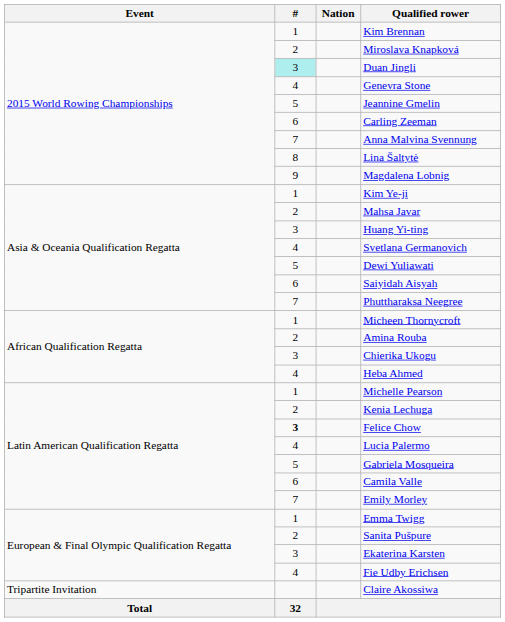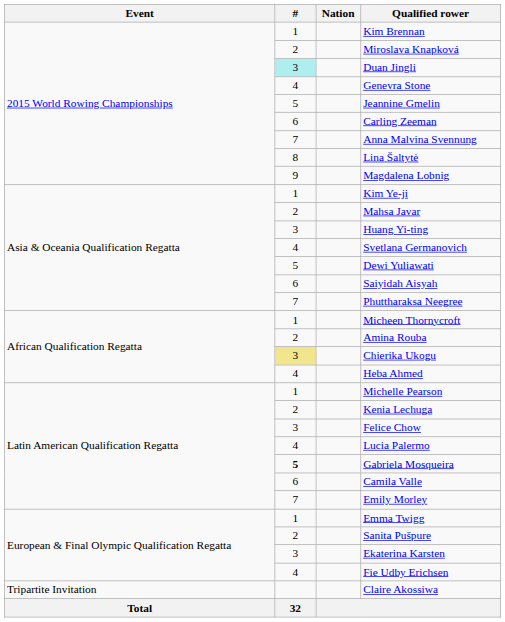(295, 355) no background -> (295, 355) khaki background
(295, 427) bold -> (295, 427) normal
(295, 463) normal -> (295, 463) bold
